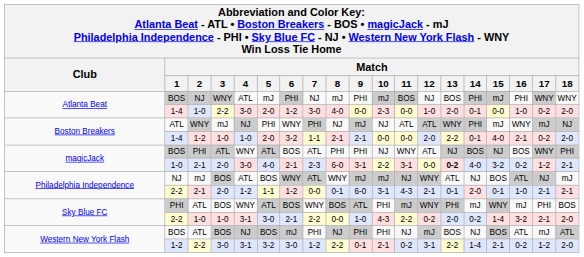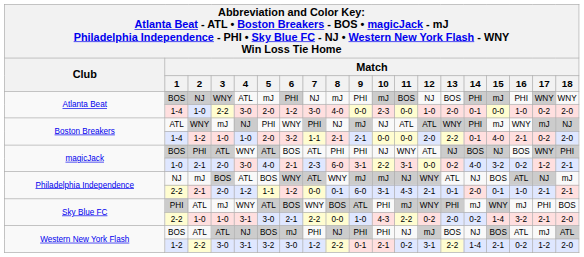(452, 165) bold -> (452, 165) normal
(223, 205) BOS -> (223, 205) mJ
(223, 232) BOS -> (223, 232) ATL
